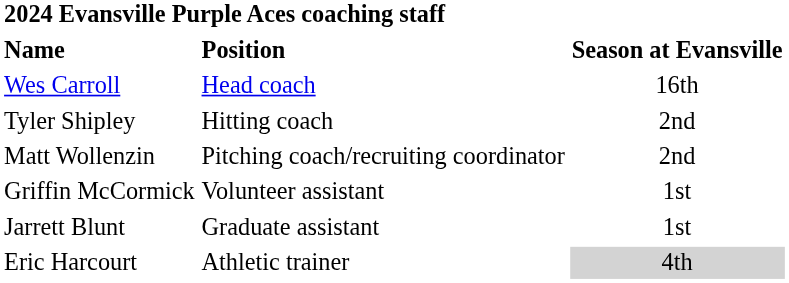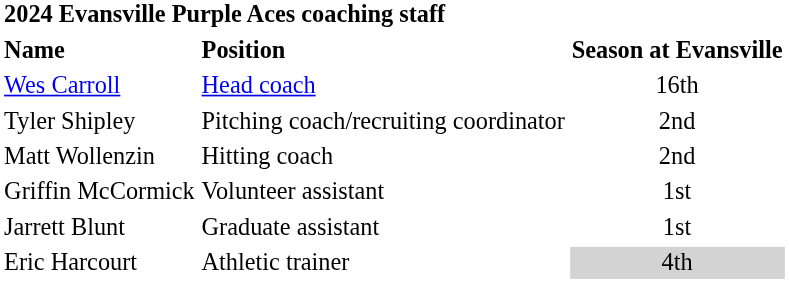(267, 120) Hitting coach -> (383, 120) Pitching coach/recruiting coordinator
(383, 156) Pitching coach/recruiting coordinator -> (267, 156) Hitting coach
